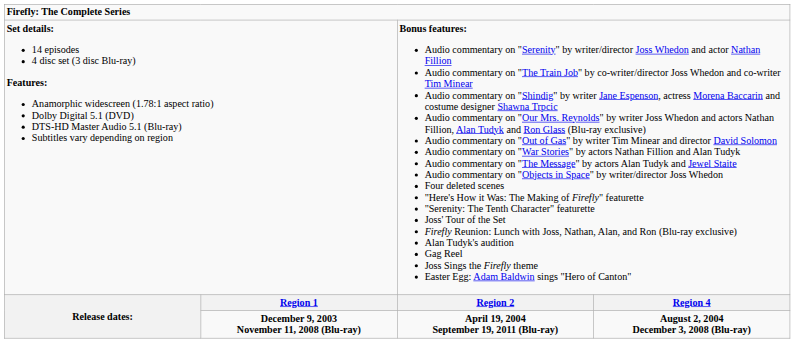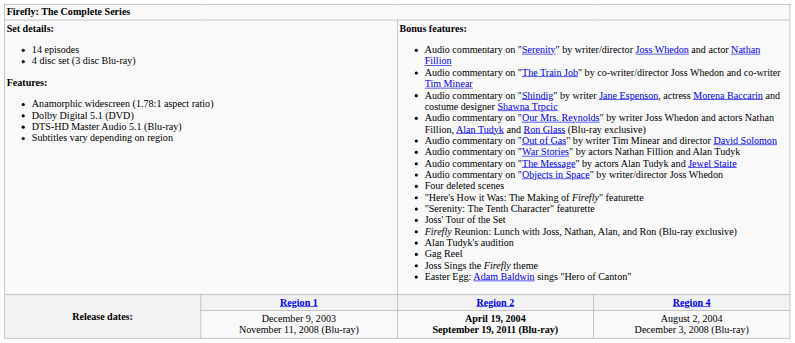(299, 324) bold -> (299, 324) normal
(692, 324) bold -> (692, 324) normal
